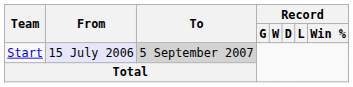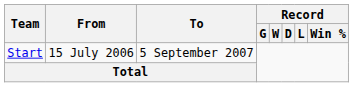(91, 53) lavender background -> (91, 53) no background
(197, 53) lightgrey background -> (197, 53) no background
